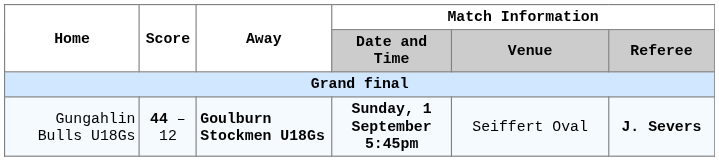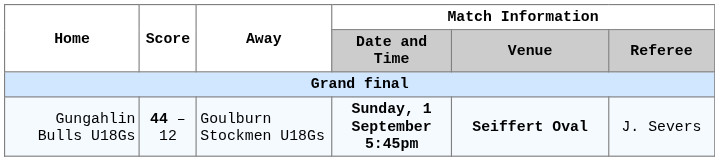(263, 127) bold -> (263, 127) normal
(530, 127) normal -> (530, 127) bold
(661, 127) bold -> (661, 127) normal
